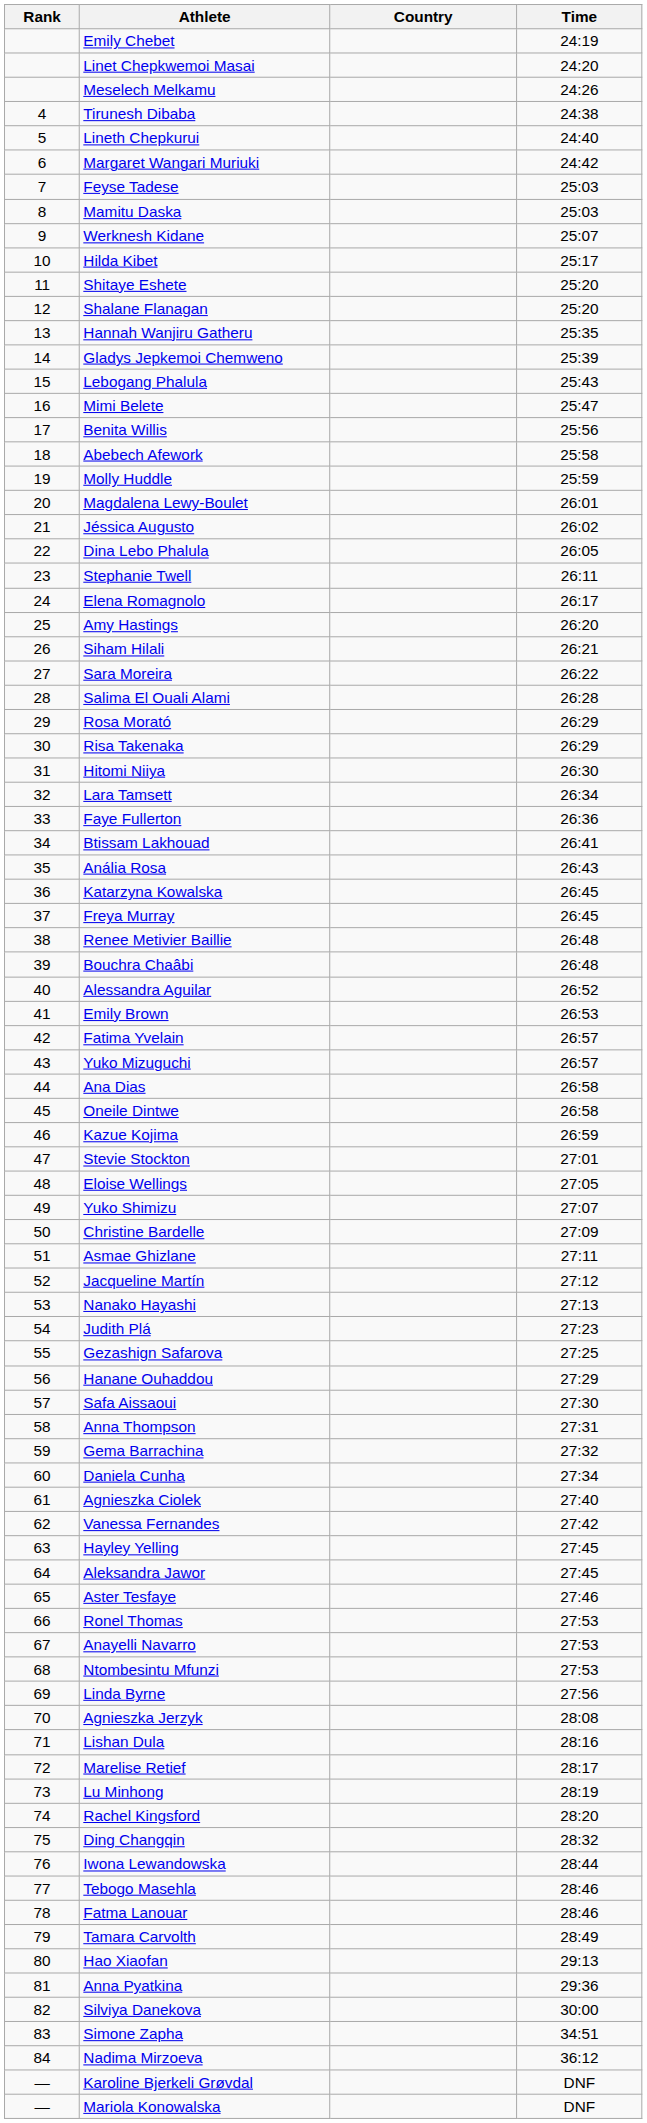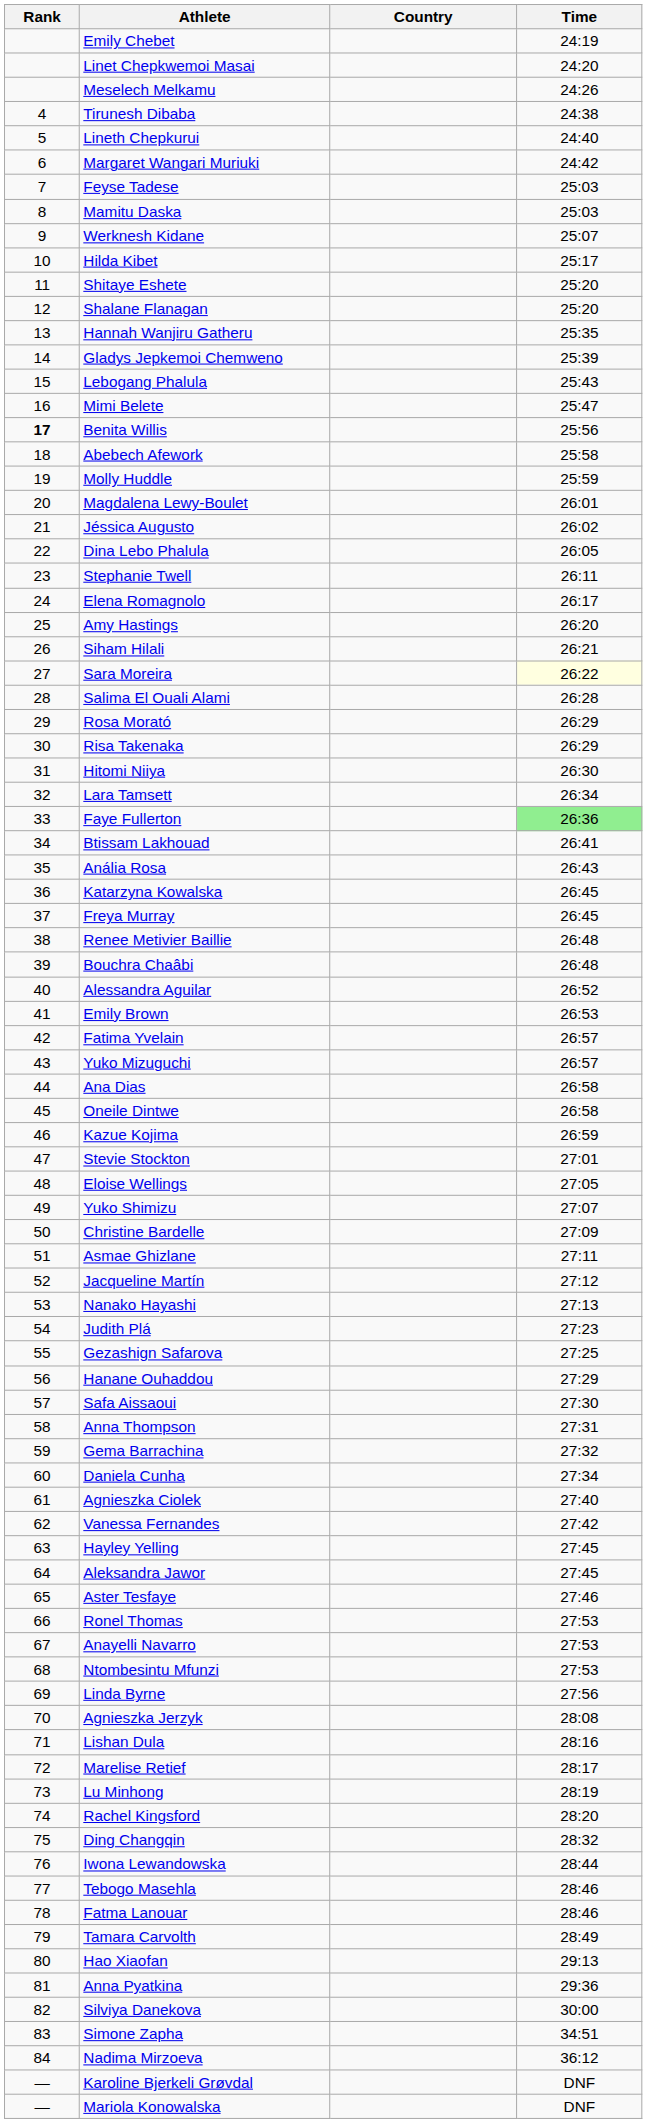(42, 430) normal -> (42, 430) bold
(579, 673) no background -> (579, 673) lightyellow background
(579, 819) no background -> (579, 819) lightgreen background
